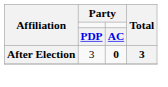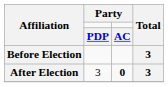+ row: (44, 54)
